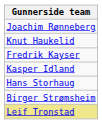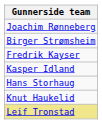(40, 41) Knut Haukelid -> (51, 41) Birger Strømsheim
(51, 97) Birger Strømsheim -> (40, 97) Knut Haukelid
